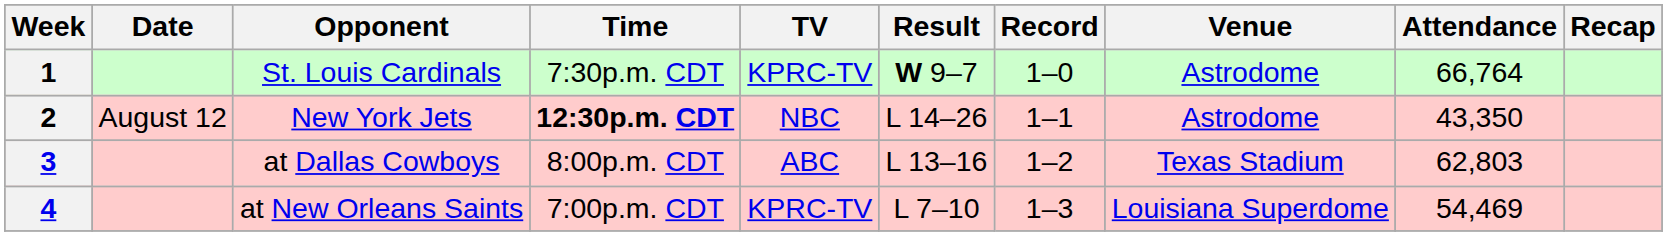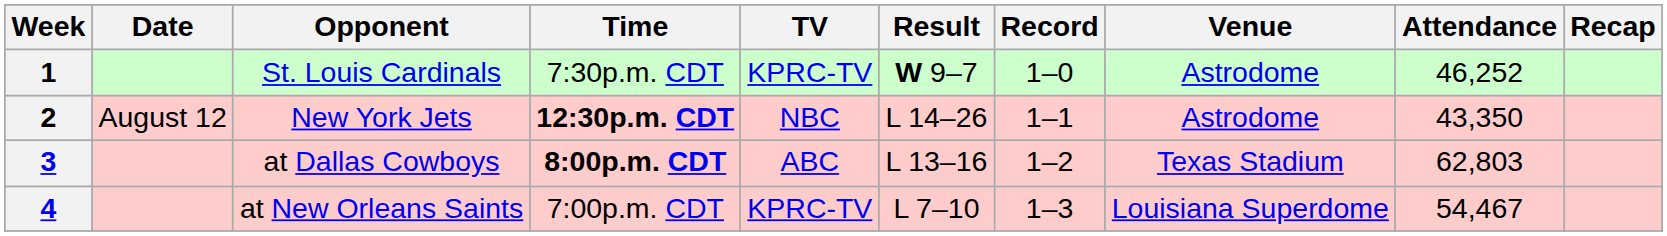(1480, 72) 66,764 -> (1480, 72) 46,252
(635, 162) normal -> (635, 162) bold
(1480, 207) 54,469 -> (1480, 207) 54,467
